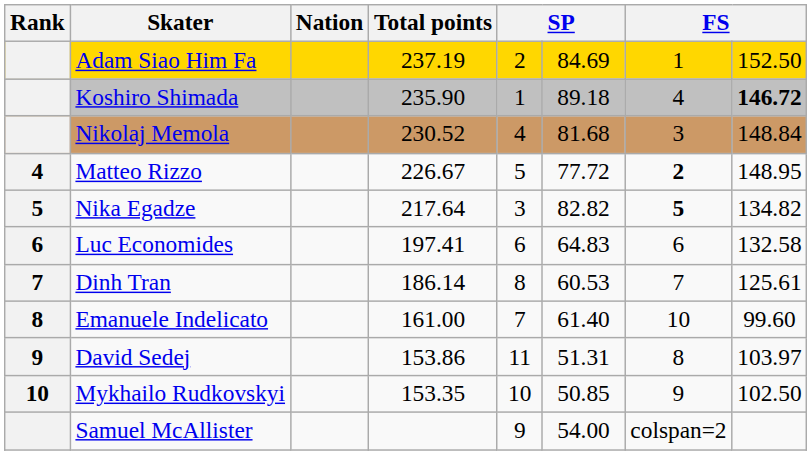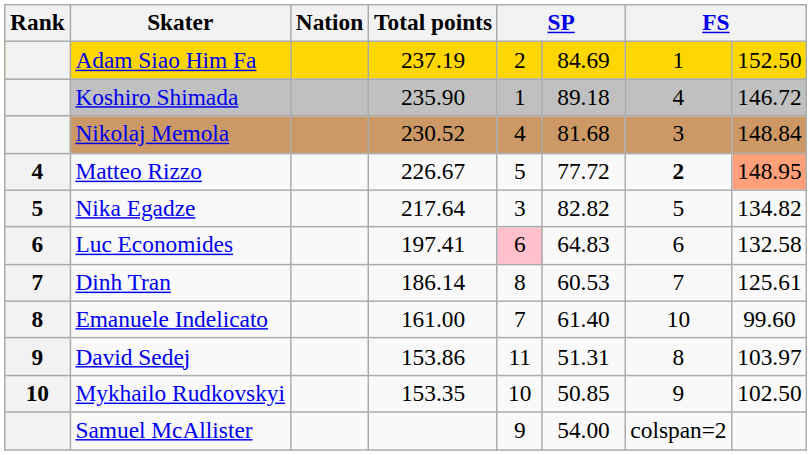(769, 97) bold -> (769, 97) normal
(769, 171) no background -> (769, 171) lightsalmon background
(678, 208) bold -> (678, 208) normal
(520, 245) no background -> (520, 245) pink background
